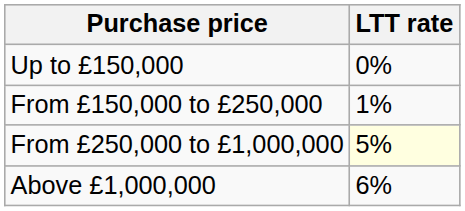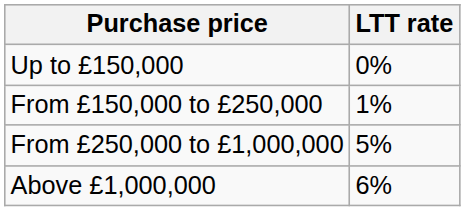(374, 144) lightyellow background -> (374, 144) no background
